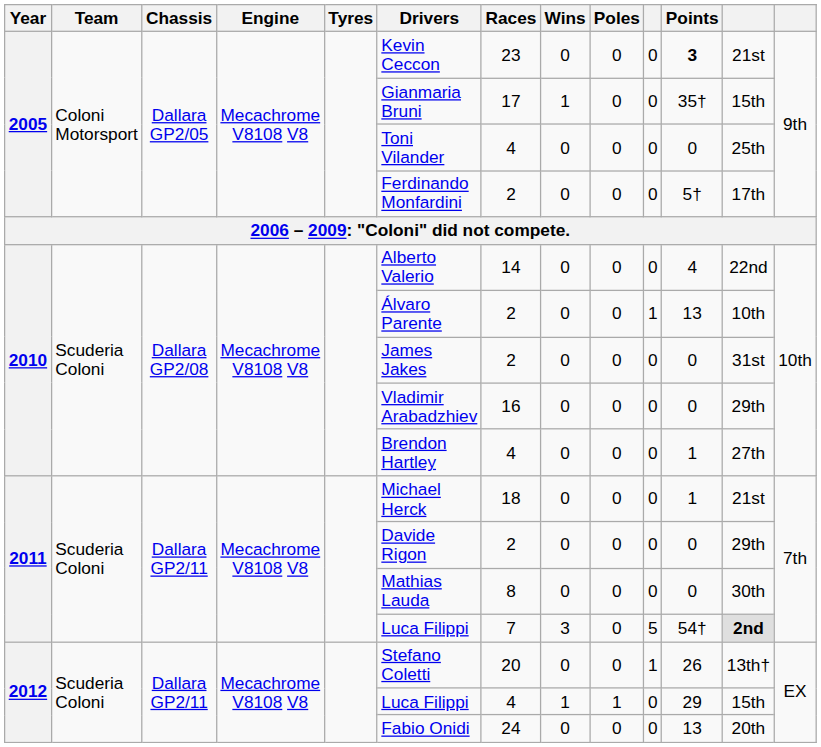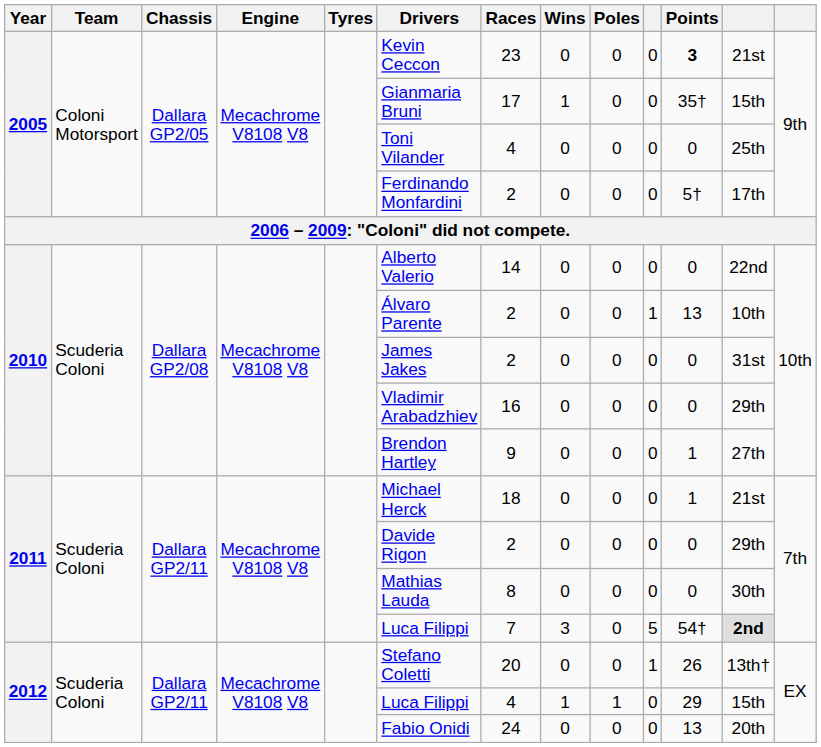(692, 267) 4 -> (692, 267) 0
(511, 452) 4 -> (511, 452) 9
